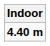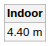(25, 31) bold -> (25, 31) normal
